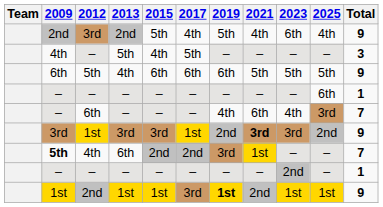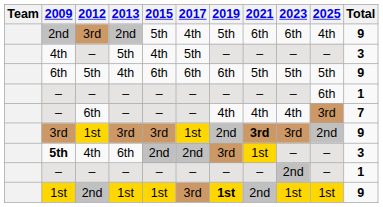(260, 34) 4th -> (260, 34) 6th
(260, 113) 6th -> (260, 113) 4th
(361, 152) 7 -> (361, 152) 3
